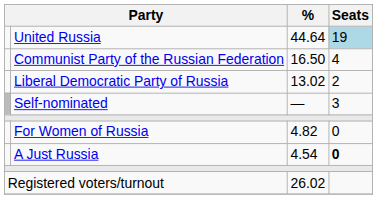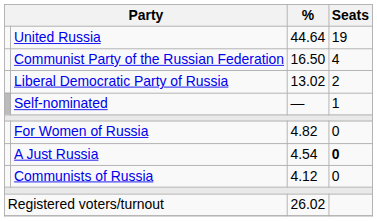(339, 37) lightblue background -> (339, 37) no background
(336, 103) 3 -> (336, 103) 1
+ row: (84, 176)
